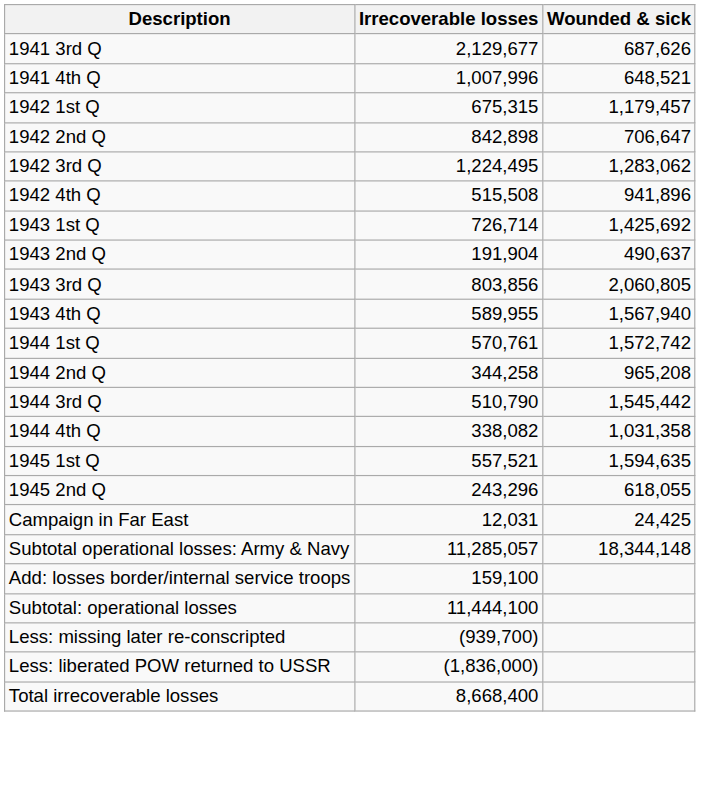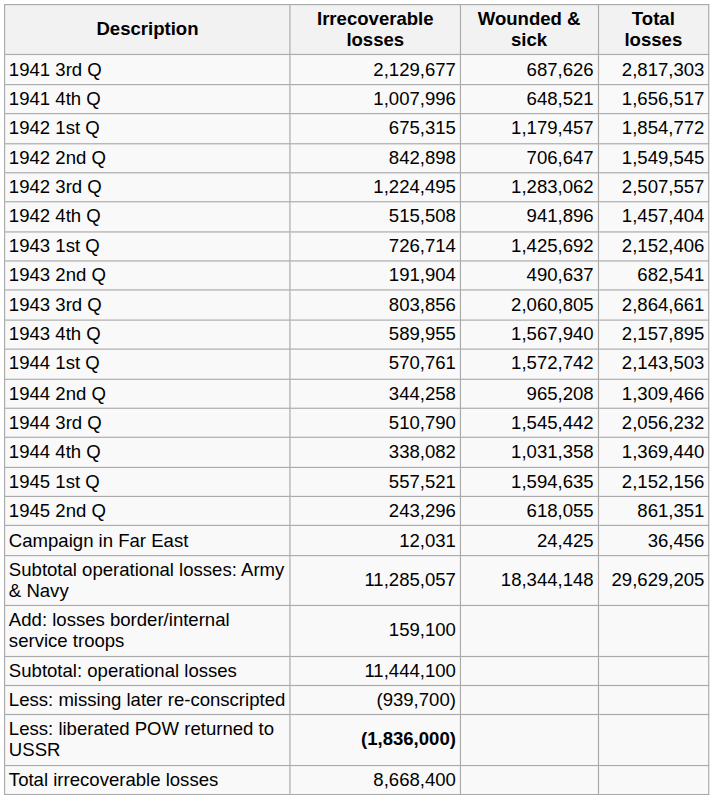+ column: (653, 29)
(491, 666) normal -> (408, 739) bold
